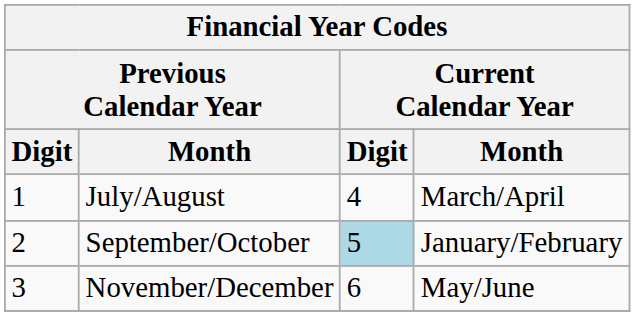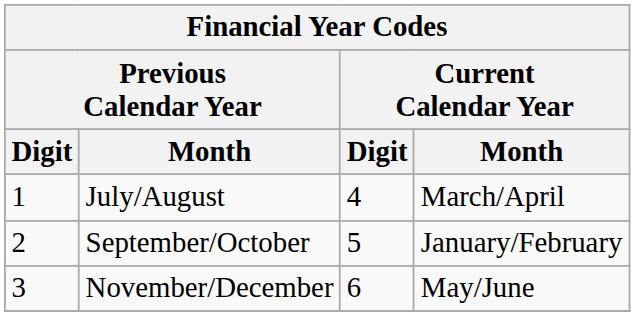(354, 242) lightblue background -> (354, 242) no background
